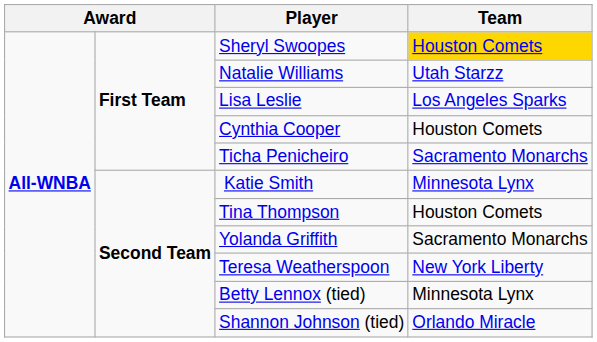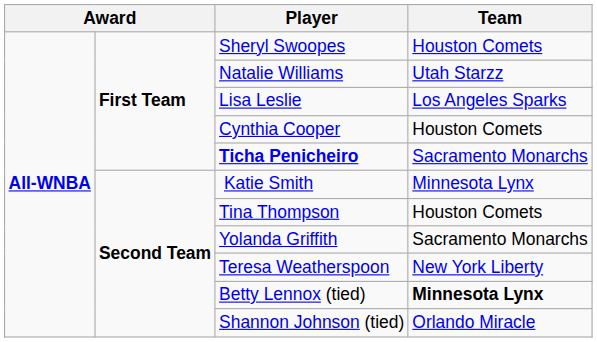(477, 45) gold background -> (477, 45) no background
(284, 156) normal -> (289, 156) bold
(473, 294) normal -> (478, 294) bold
